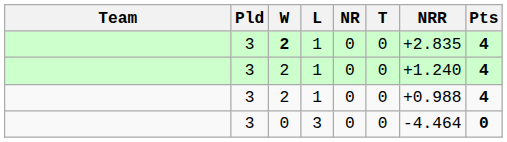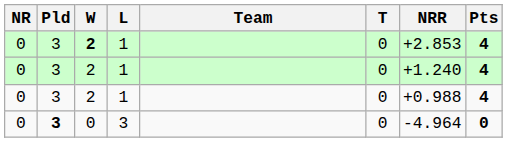columns swapped: (118, 18) <-> (350, 18)
(432, 44) +2.835 -> (432, 44) +2.853
(250, 124) normal -> (56, 124) bold
(432, 124) -4.464 -> (432, 124) -4.964
